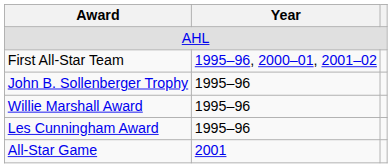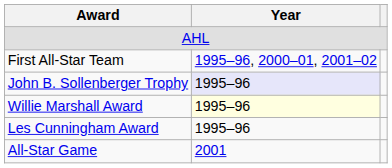(223, 83) no background -> (223, 83) lavender background
(223, 106) no background -> (223, 106) lightyellow background
